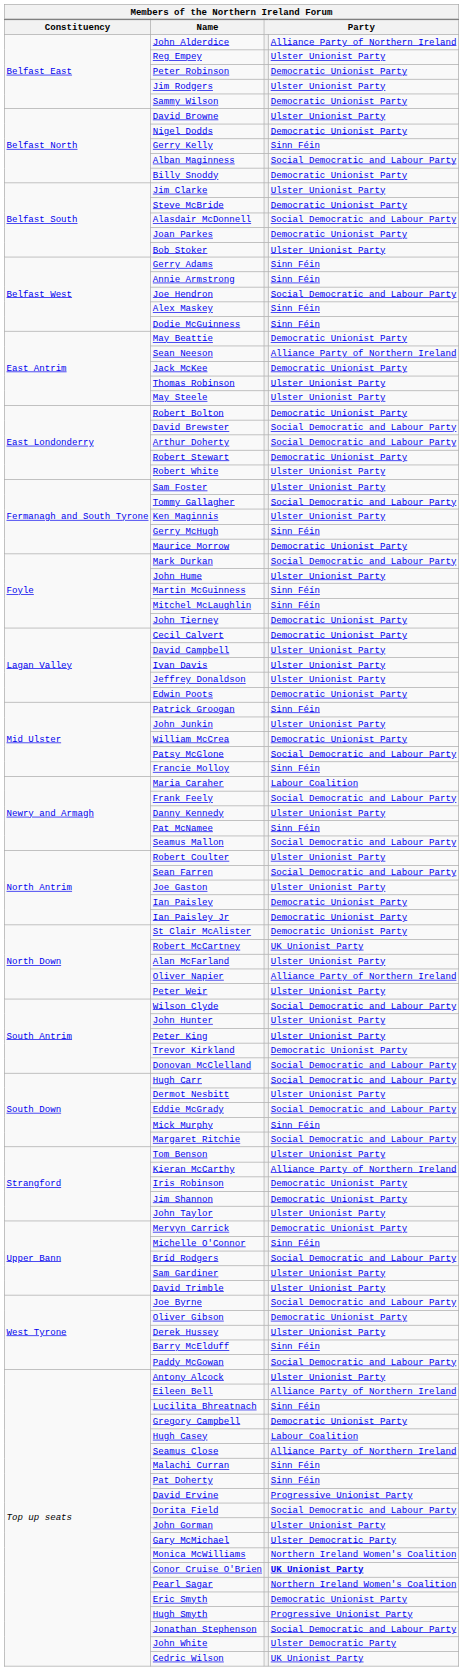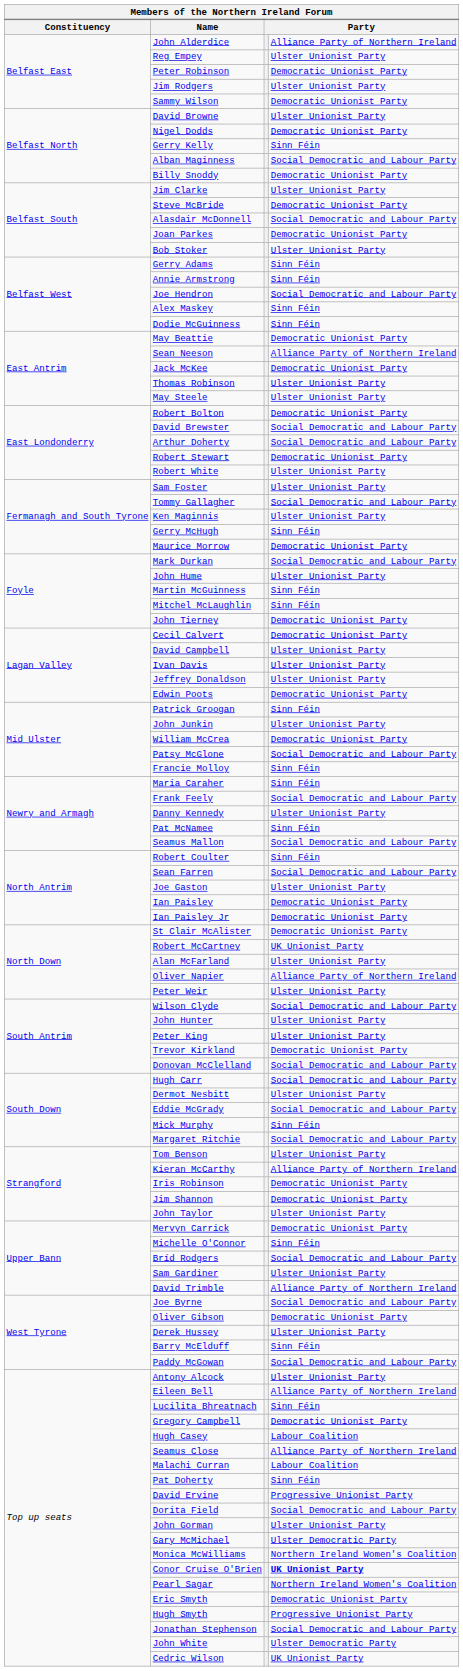(314, 784) Labour Coalition -> (295, 784) Sinn Féin
(328, 858) Ulster Unionist Party -> (295, 858) Sinn Féin
(328, 1288) Ulster Unionist Party -> (364, 1288) Alliance Party of Northern Ireland
(295, 1466) Sinn Féin -> (314, 1466) Labour Coalition
